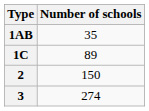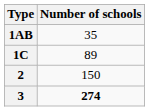(91, 95) normal -> (91, 95) bold
